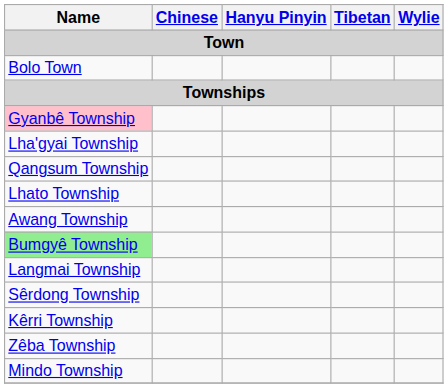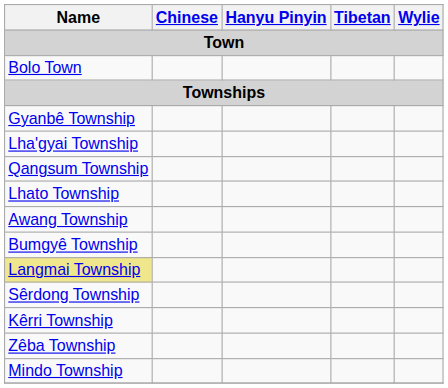(72, 119) pink background -> (72, 119) no background
(73, 245) lightgreen background -> (73, 245) no background
(74, 270) no background -> (74, 270) khaki background
